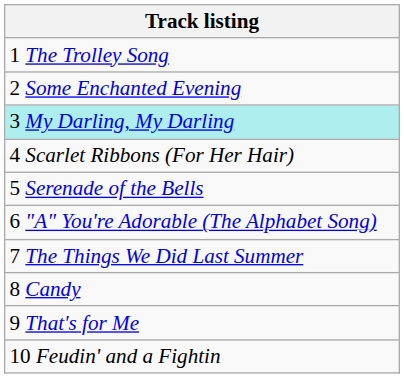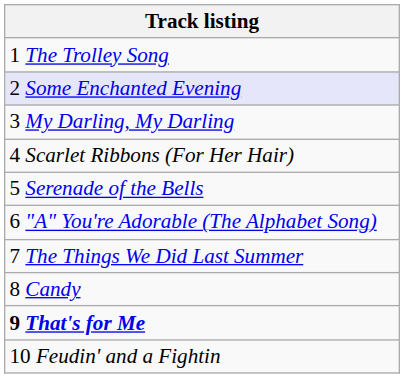(125, 88) no background -> (125, 88) lavender background
(122, 121) paleturquoise background -> (122, 121) no background
(74, 322) normal -> (77, 322) bold
